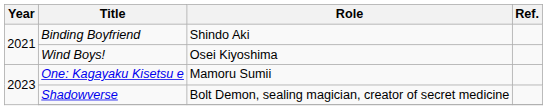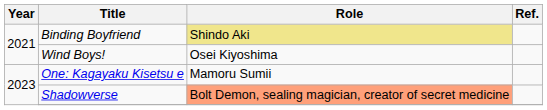(220, 34) no background -> (220, 34) khaki background
(350, 94) no background -> (350, 94) lightsalmon background
